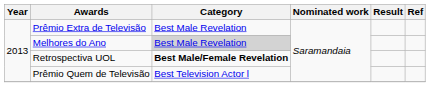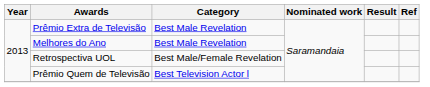(200, 43) lightgrey background -> (200, 43) no background
(221, 58) bold -> (218, 58) normal
